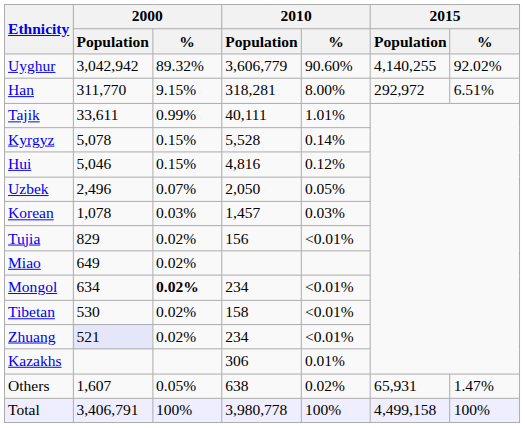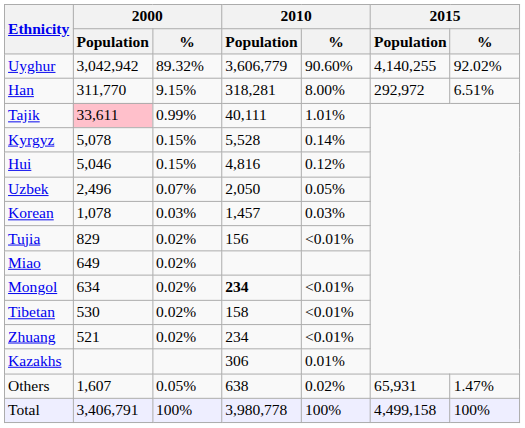(97, 115) no background -> (97, 115) pink background
(177, 287) bold -> (176, 287) normal
(237, 287) normal -> (237, 287) bold
(88, 336) lavender background -> (88, 336) no background
